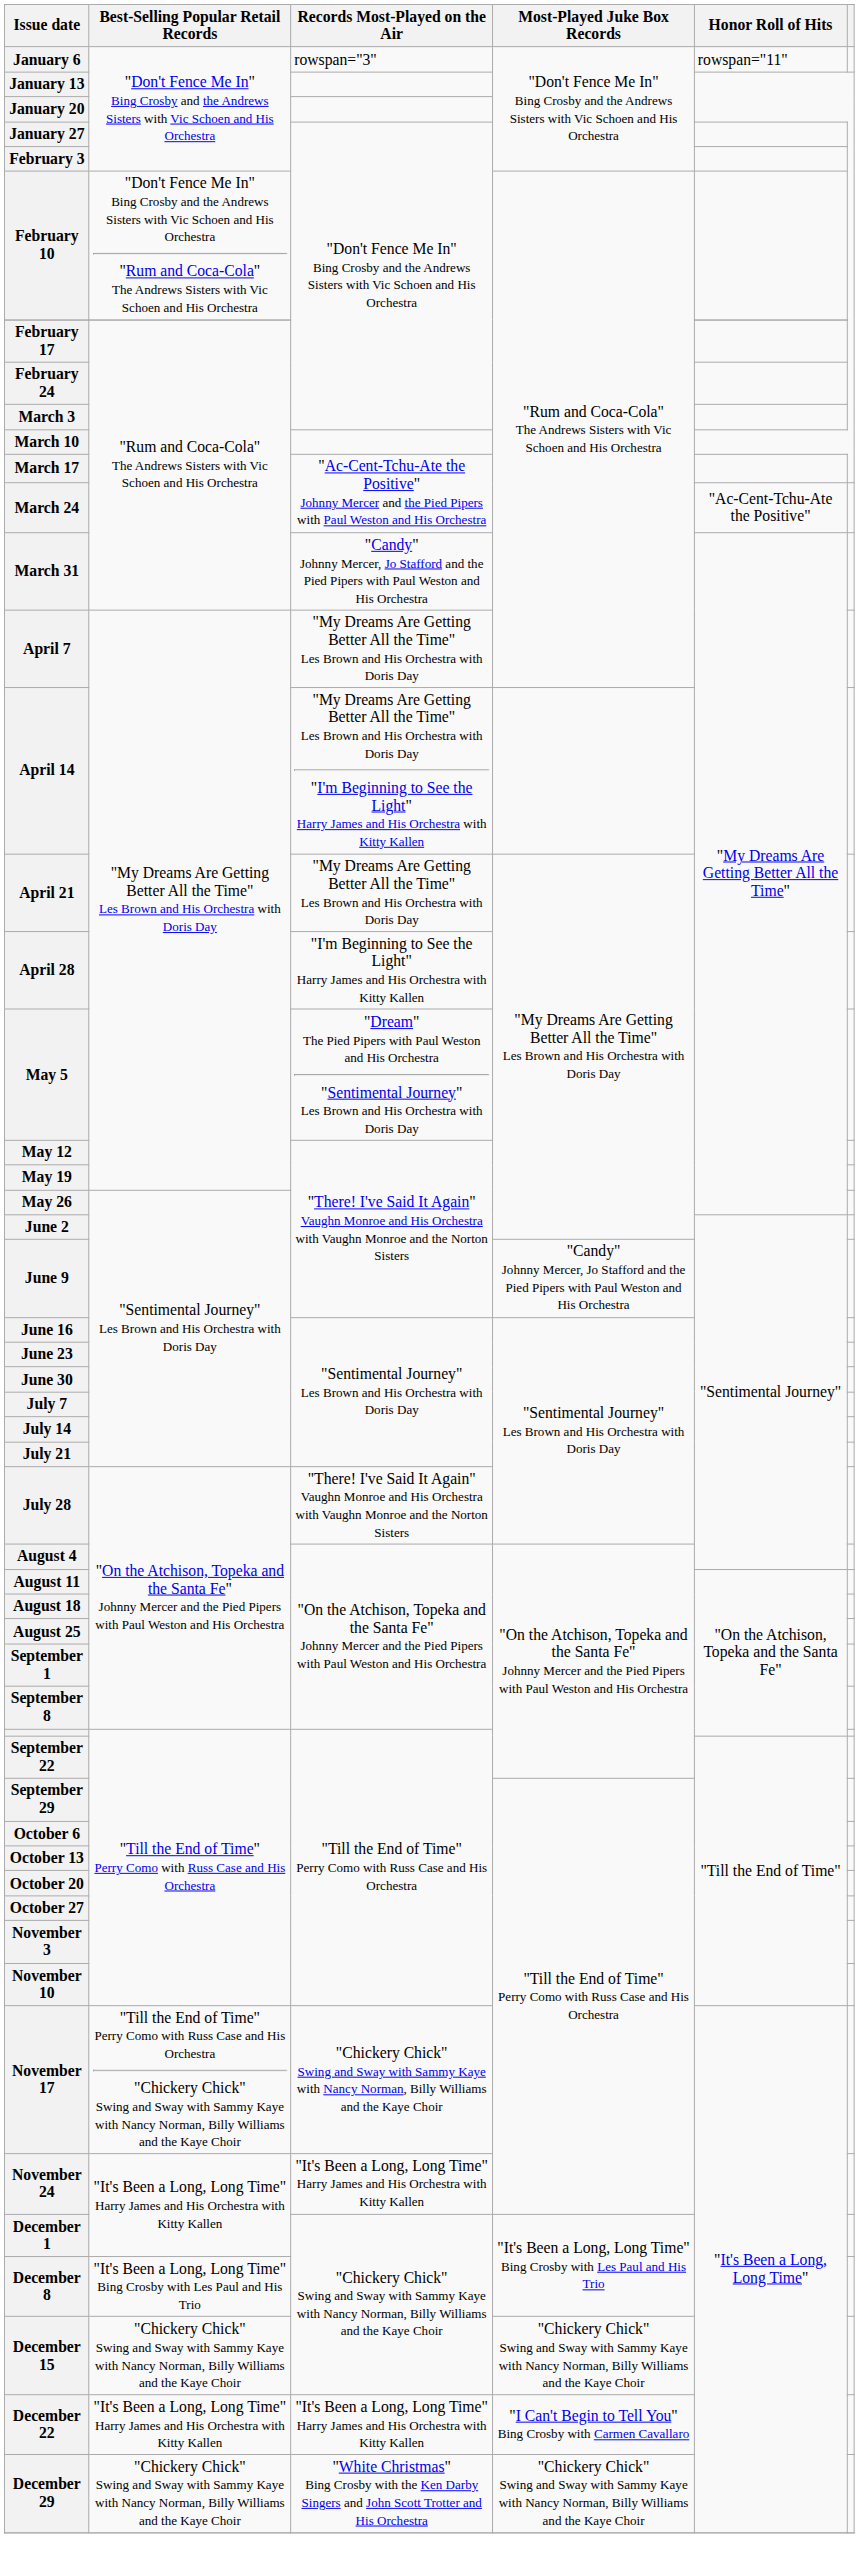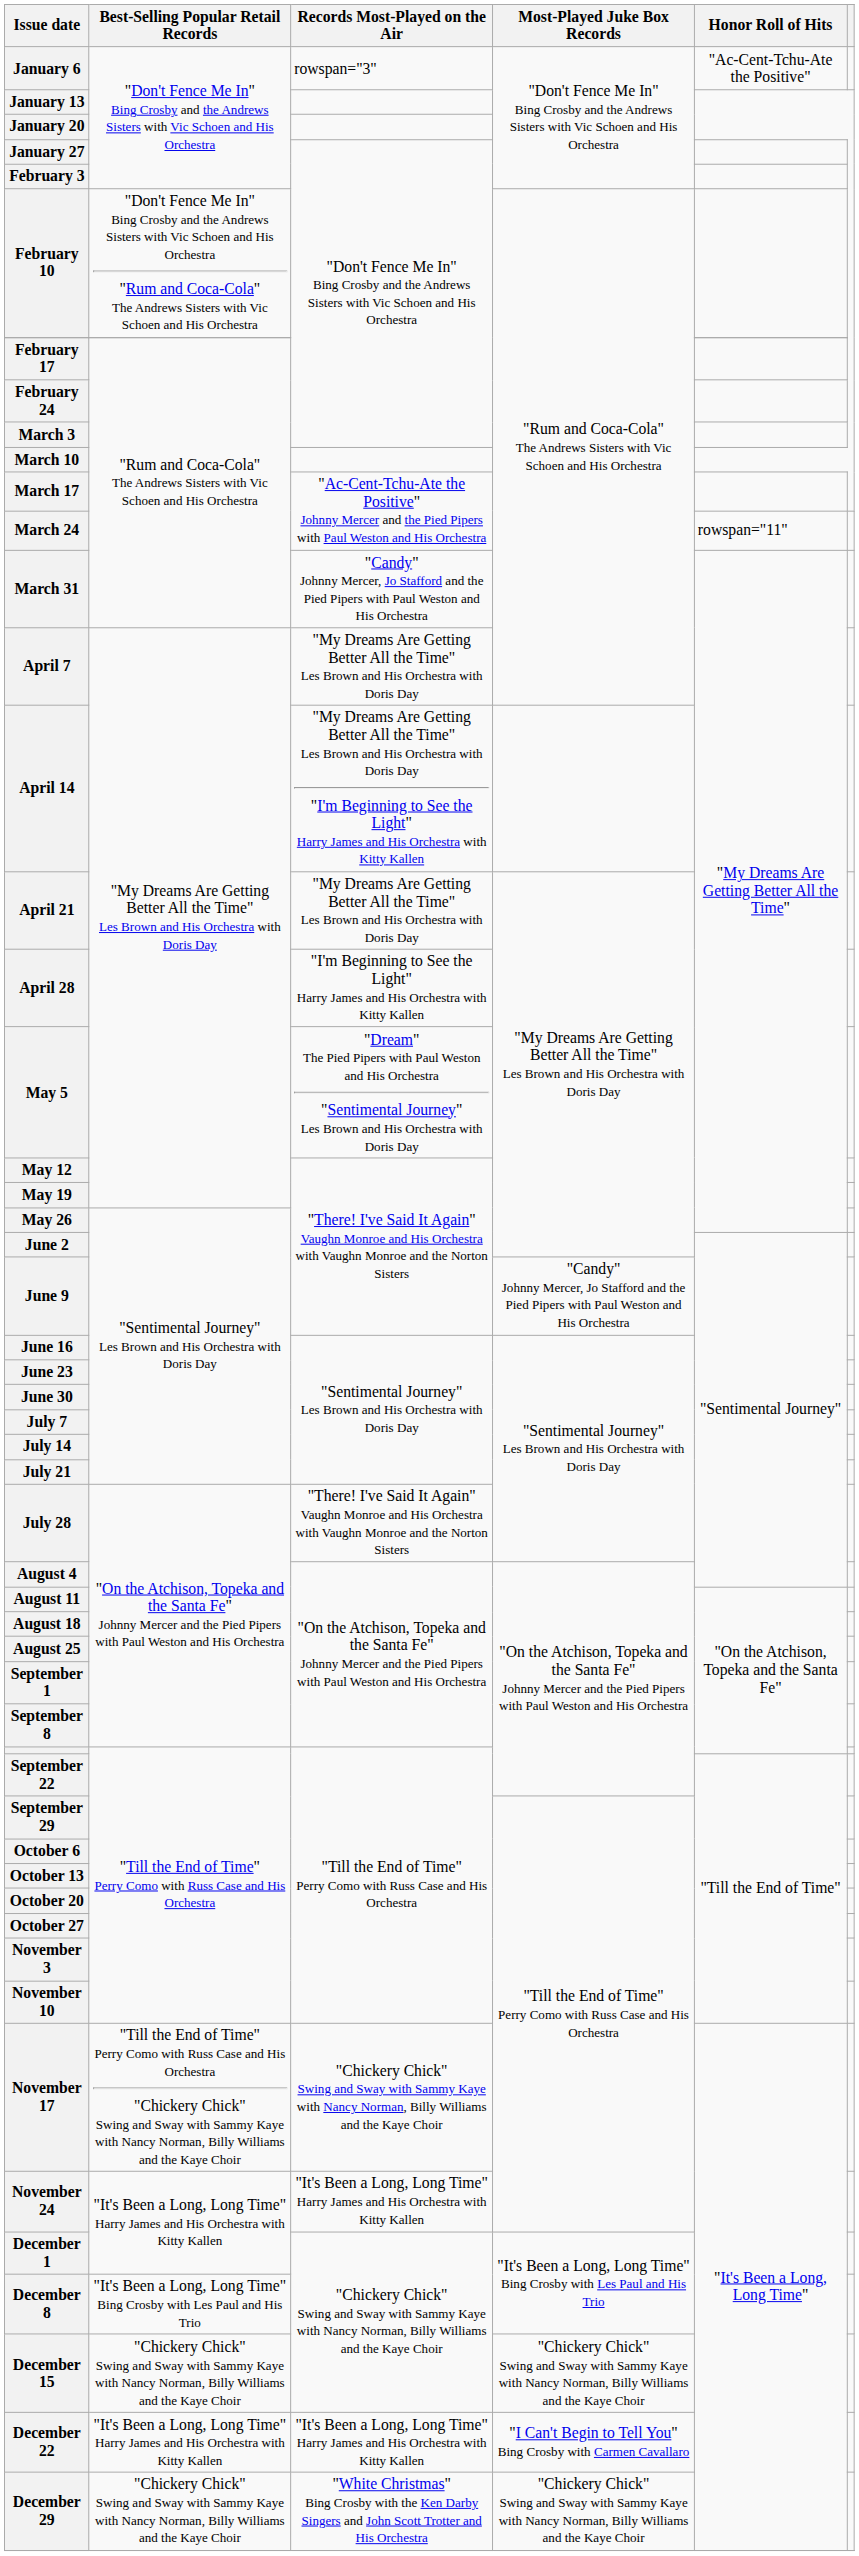(743, 59) rowspan="11" -> (771, 68) "Ac-Cent-Tchu-Ate the Positive"
(771, 507) "Ac-Cent-Tchu-Ate the Positive" -> (743, 530) rowspan="11"
